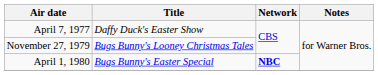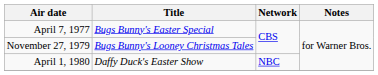(149, 29) Daffy Duck's Easter Show -> (154, 29) Bugs Bunny's Easter Special
(154, 62) Bugs Bunny's Easter Special -> (149, 62) Daffy Duck's Easter Show
(269, 62) bold -> (269, 62) normal
